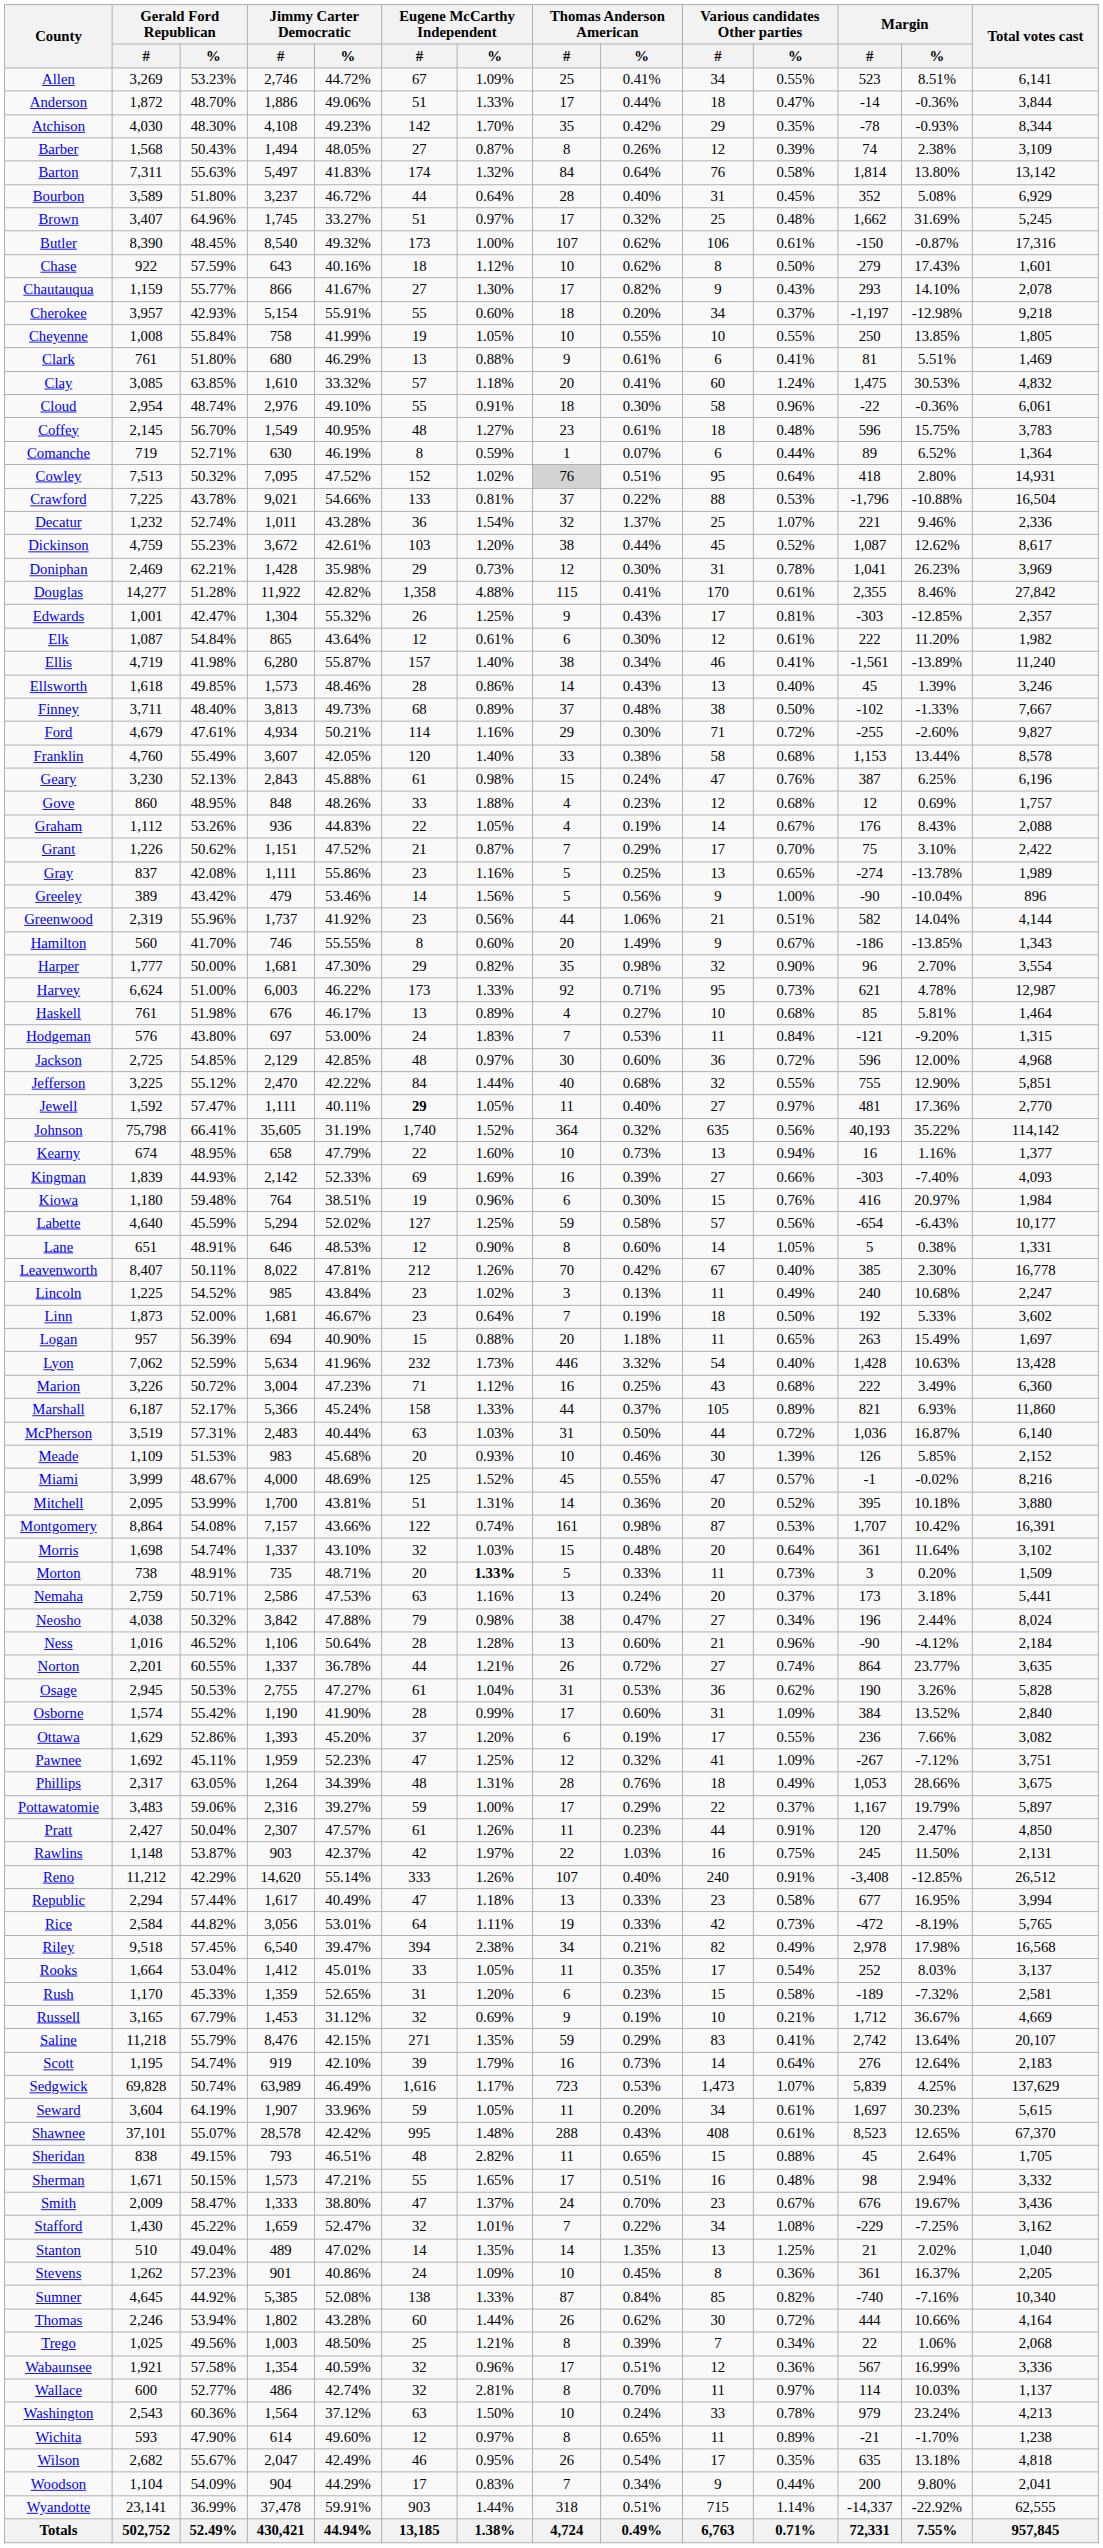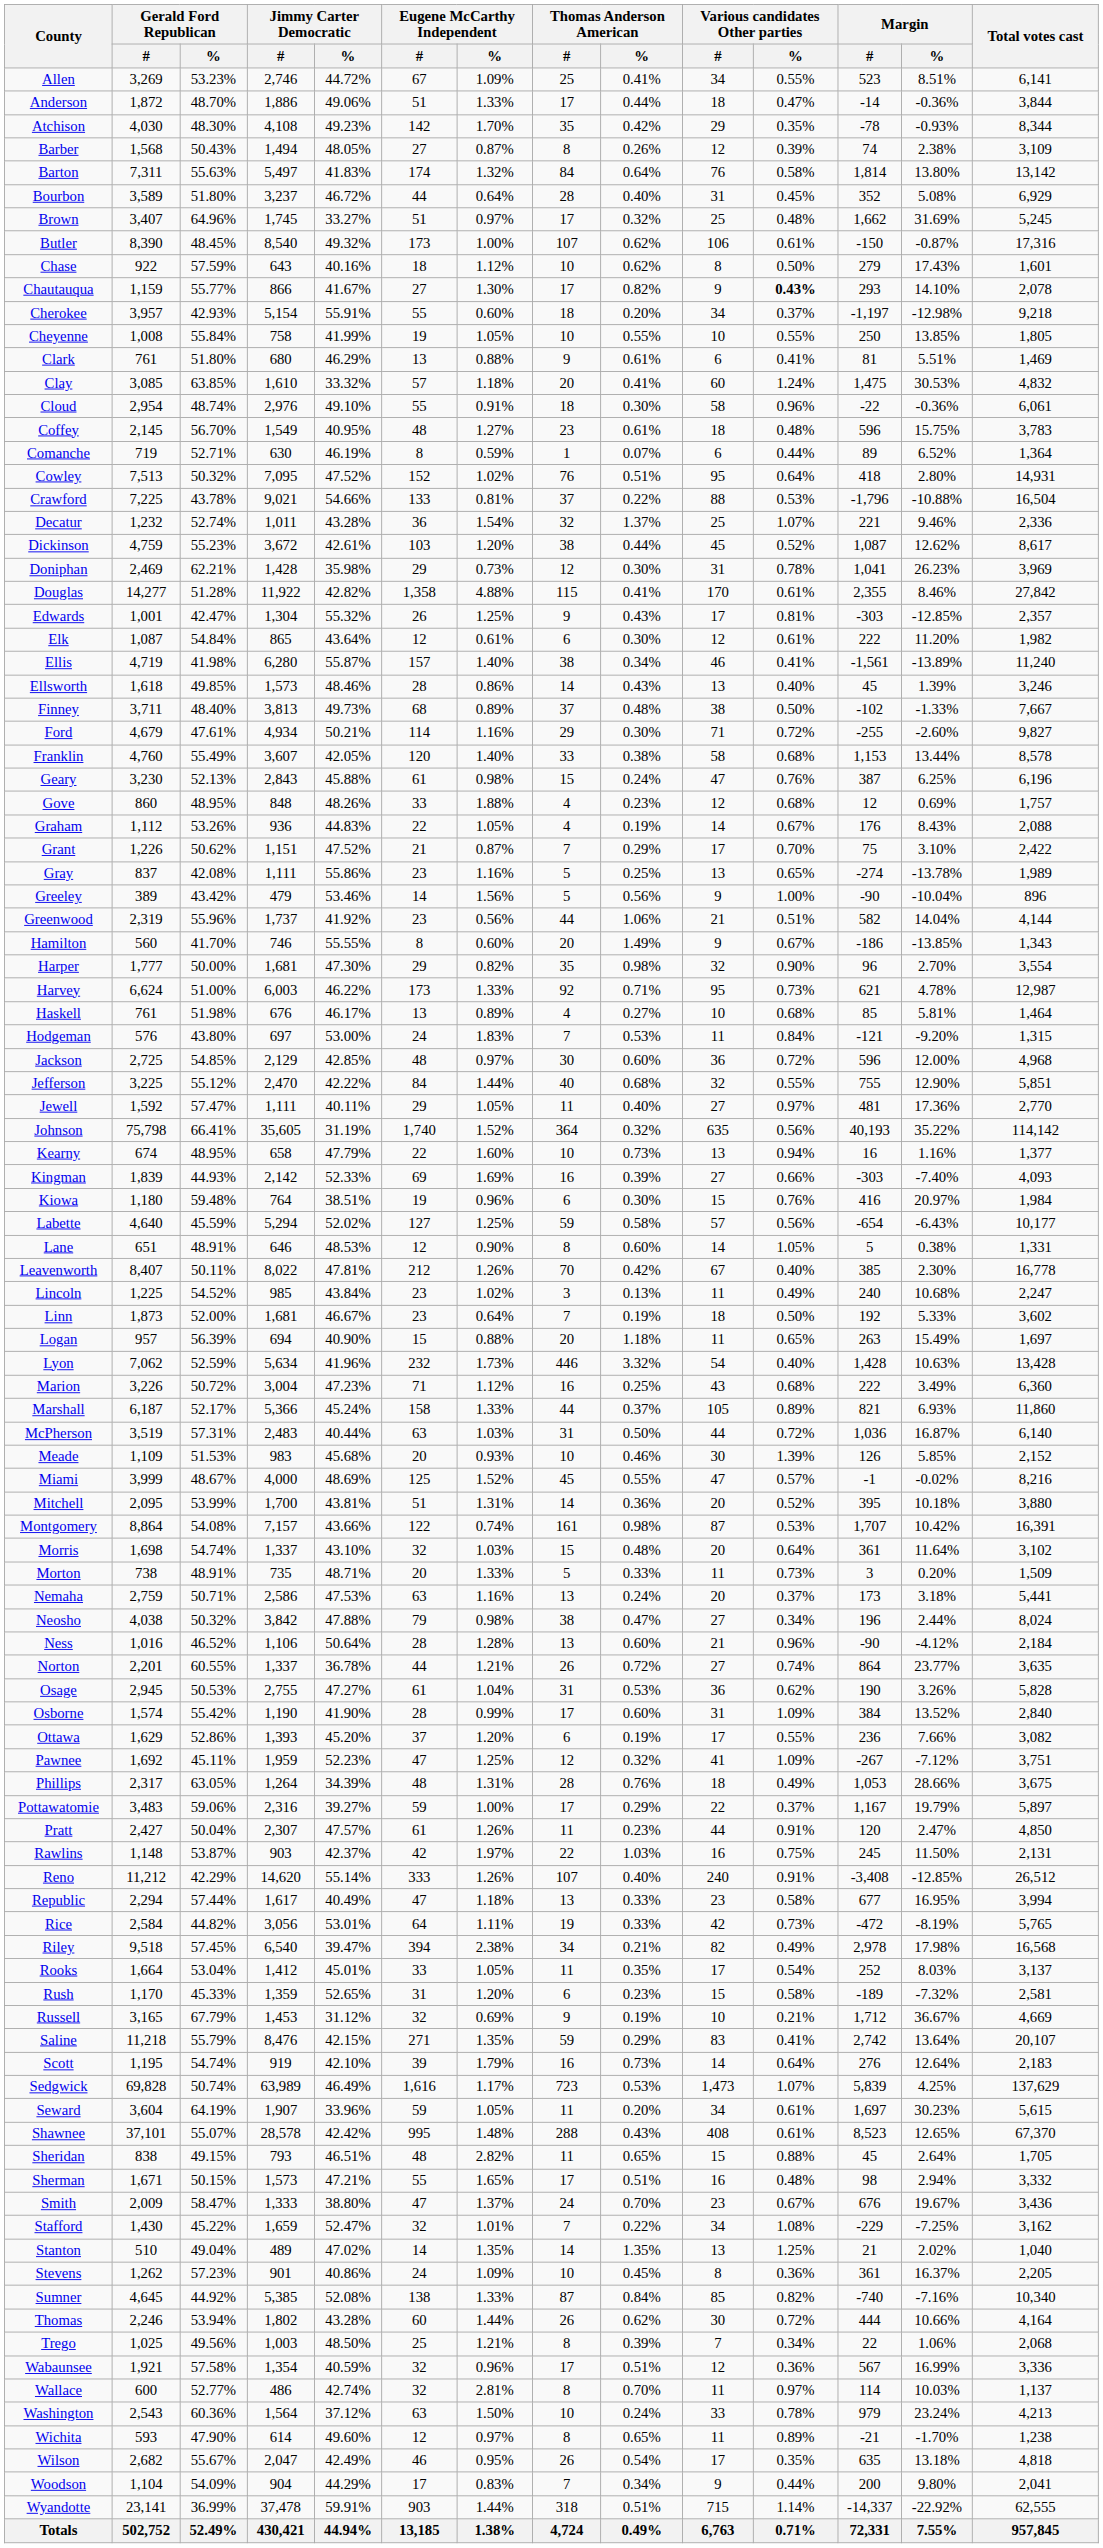(795, 289) normal -> (795, 289) bold
(567, 476) lightgrey background -> (567, 476) no background
(419, 1106) bold -> (419, 1106) normal
(495, 1573) bold -> (495, 1573) normal
